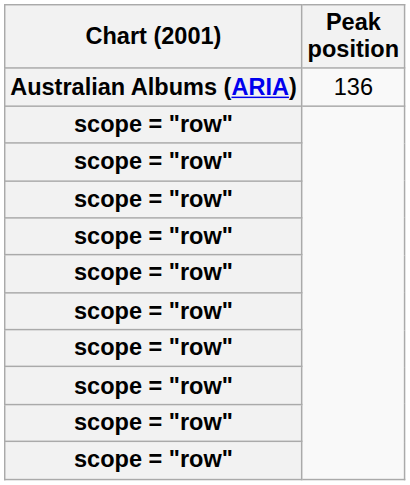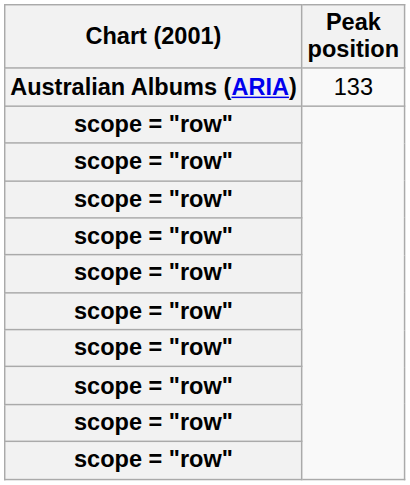(353, 86) 136 -> (353, 86) 133
